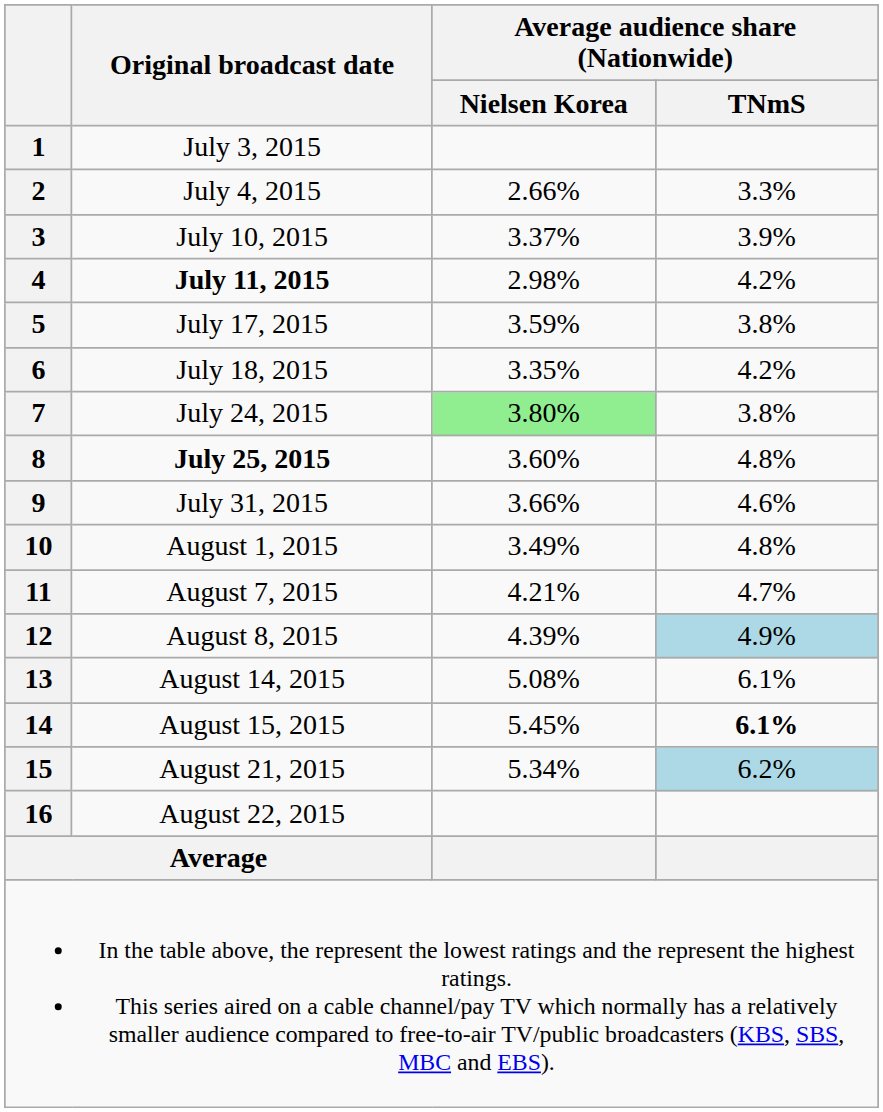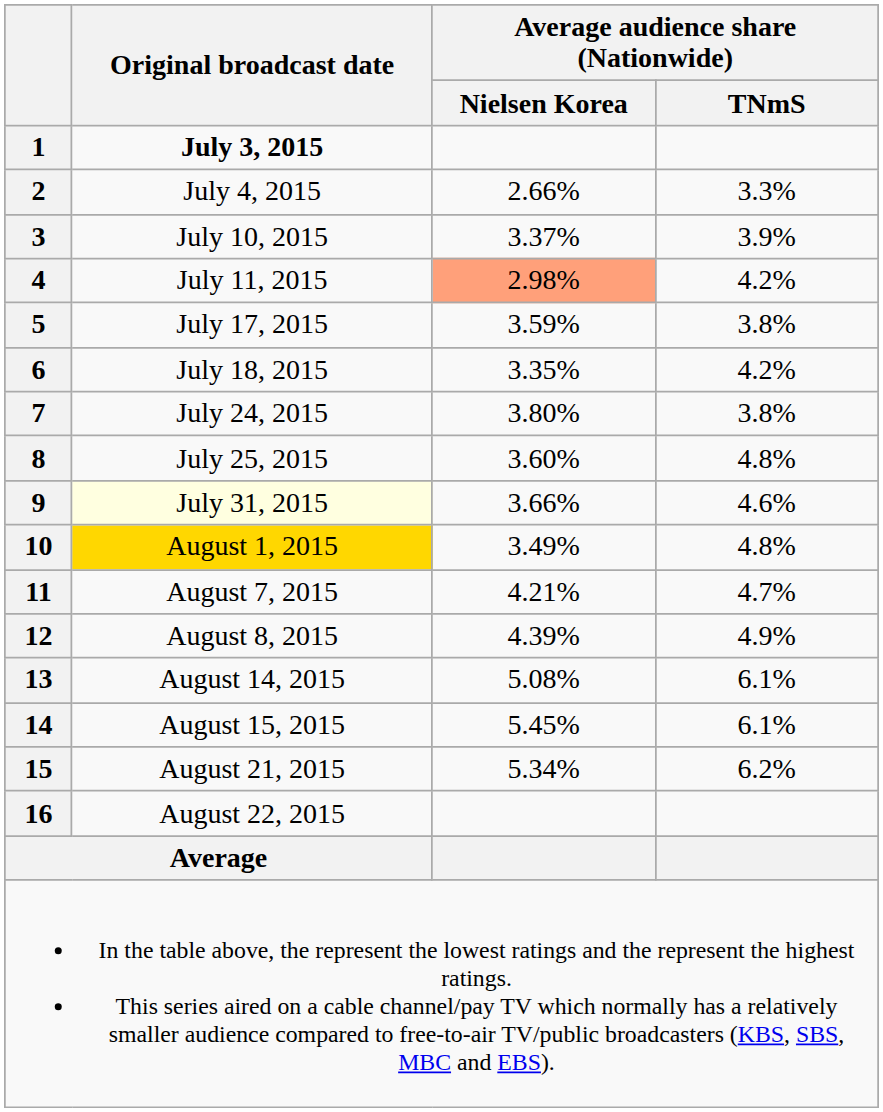(252, 147) normal -> (252, 147) bold
(252, 280) bold -> (252, 280) normal
(544, 280) no background -> (544, 280) lightsalmon background
(544, 413) lightgreen background -> (544, 413) no background
(252, 457) bold -> (252, 457) normal
(252, 502) no background -> (252, 502) lightyellow background
(252, 546) no background -> (252, 546) gold background
(767, 635) lightblue background -> (767, 635) no background
(767, 724) bold -> (767, 724) normal
(767, 768) lightblue background -> (767, 768) no background
